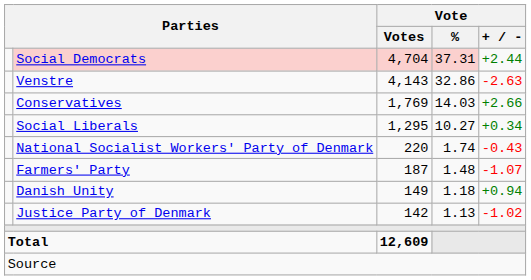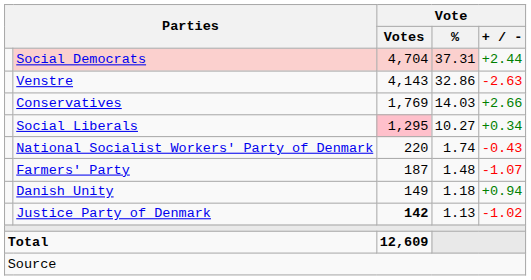(408, 126) no background -> (408, 126) pink background
(416, 214) normal -> (416, 214) bold
